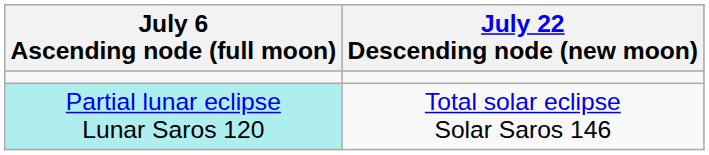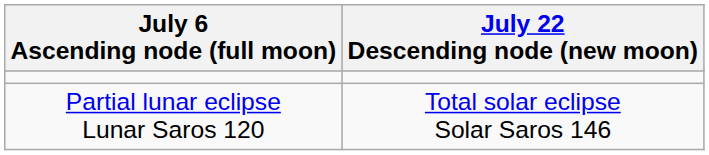(173, 116) paleturquoise background -> (173, 116) no background
